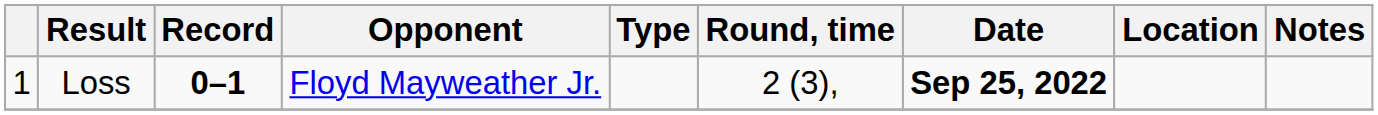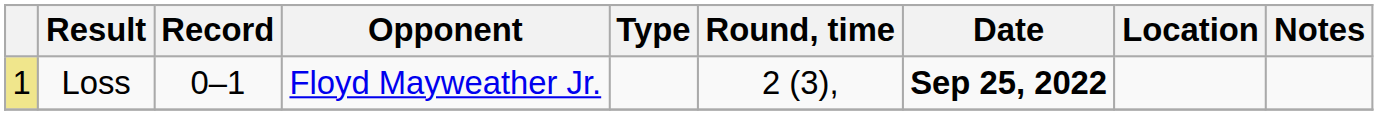(22, 82) no background -> (22, 82) khaki background
(218, 82) bold -> (218, 82) normal
